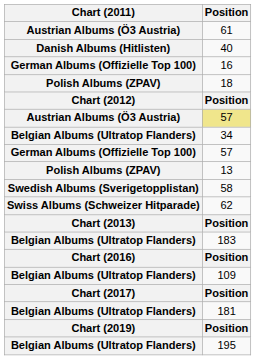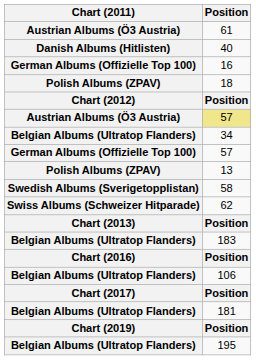(227, 275) 109 -> (227, 275) 106
